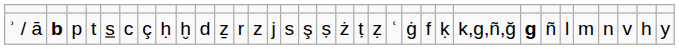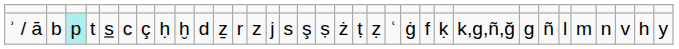(57, 28) bold -> (56, 28) normal
(77, 28) no background -> (76, 28) paleturquoise background
(531, 28) bold -> (529, 28) normal
